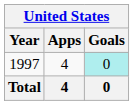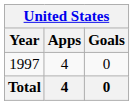(107, 64) paleturquoise background -> (107, 64) no background
